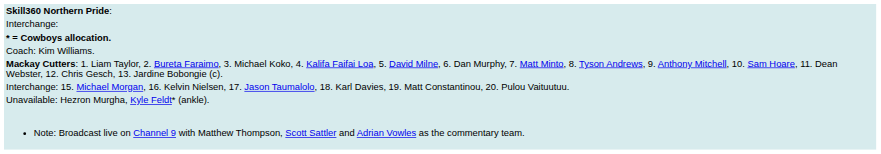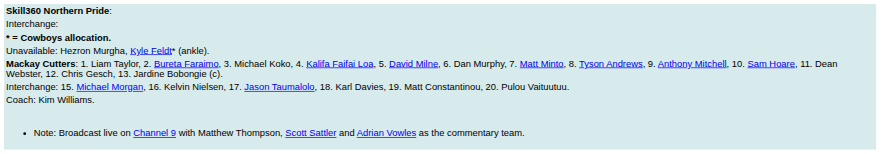(50, 51) Coach: Kim Williams. -> (108, 51) Unavailable: Hezron Murgha, Kyle Feldt* (ankle).
(108, 100) Unavailable: Hezron Murgha, Kyle Feldt* (ankle). -> (50, 100) Coach: Kim Williams.
